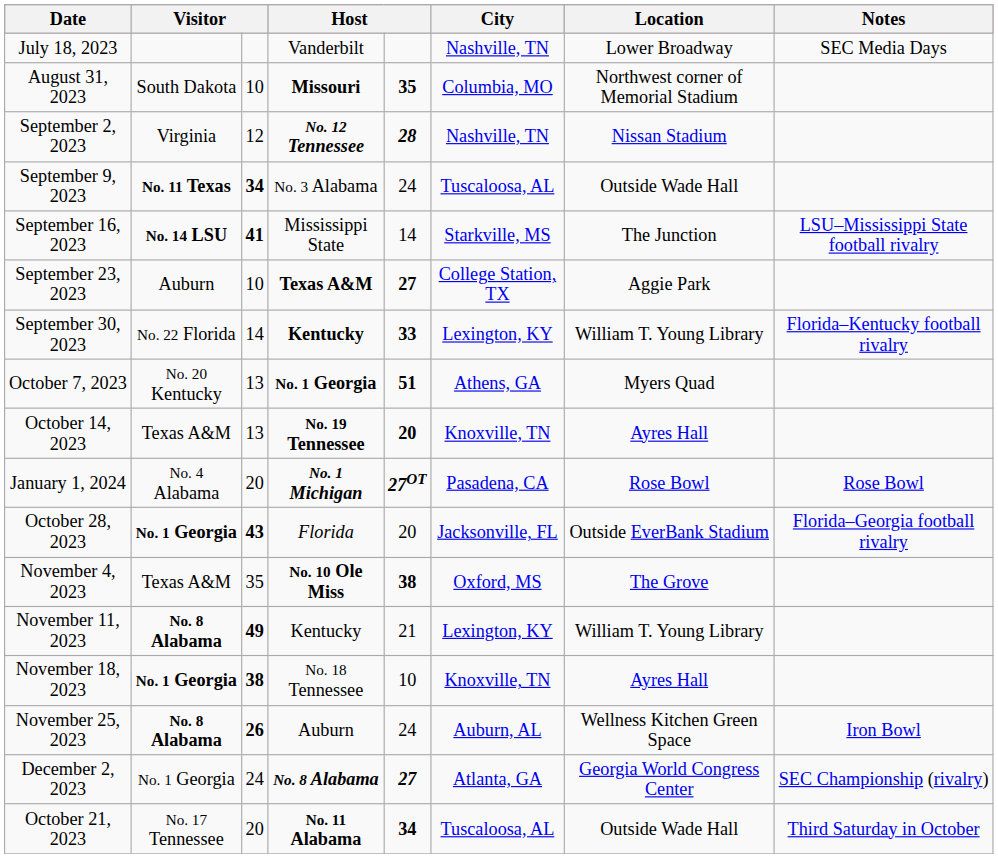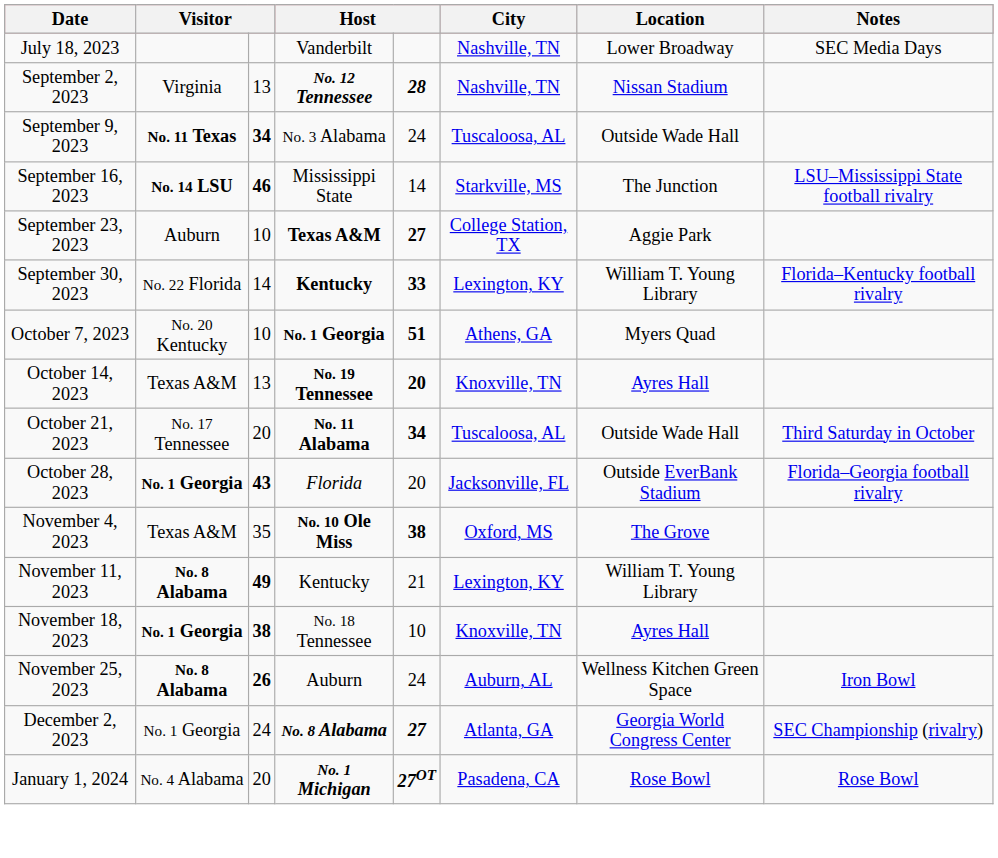- row: (68, 87)
(255, 136) 12 -> (262, 87) 13
(255, 235) 41 -> (262, 185) 46
(255, 383) 13 -> (262, 334) 10
rows swapped: (68, 828) <-> (68, 482)
